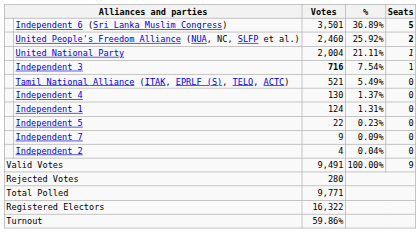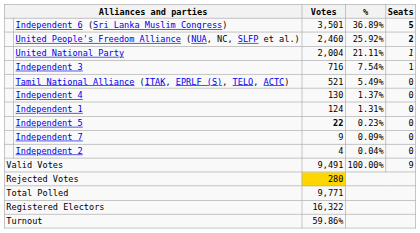(336, 67) bold -> (336, 67) normal
(338, 123) normal -> (338, 123) bold
(336, 179) no background -> (336, 179) gold background
